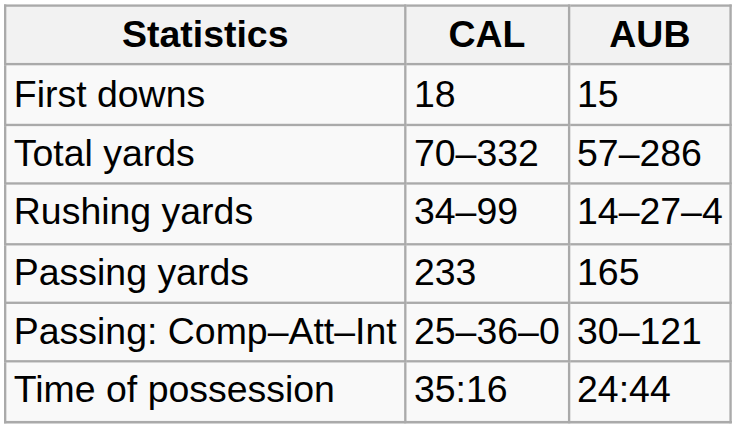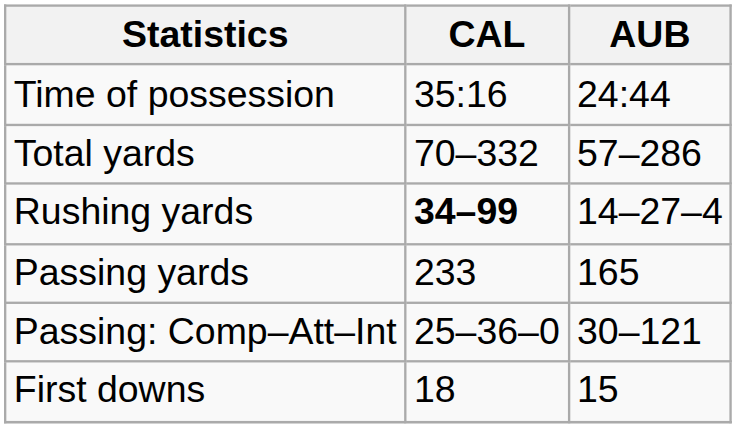rows swapped: (110, 94) <-> (174, 390)
(466, 212) normal -> (466, 212) bold
